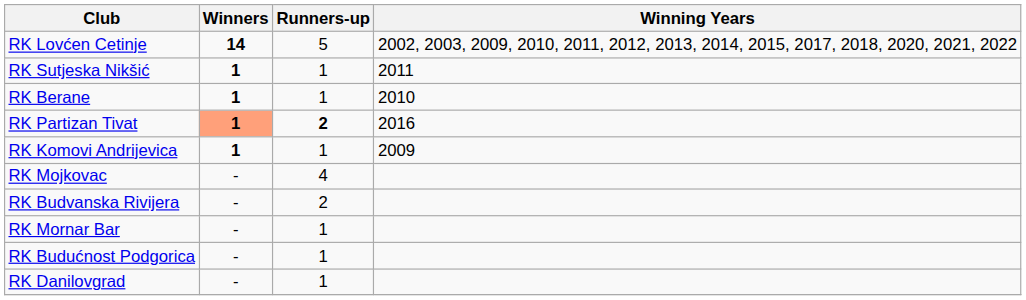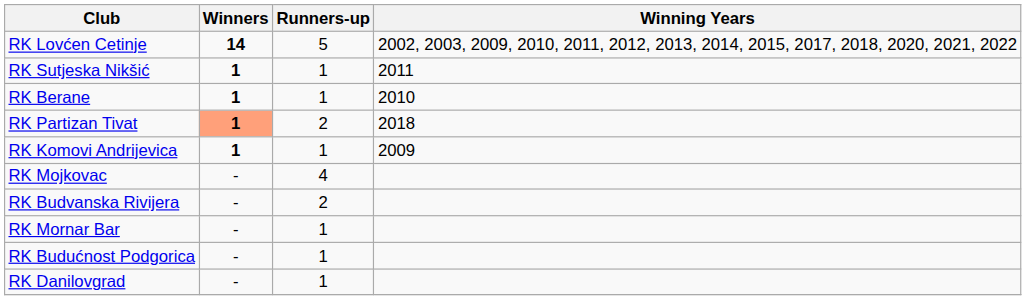(323, 124) bold -> (323, 124) normal
(396, 124) 2016 -> (396, 124) 2018
